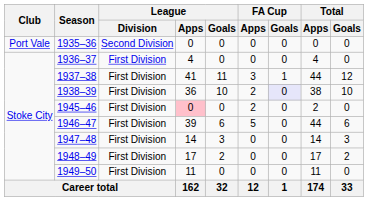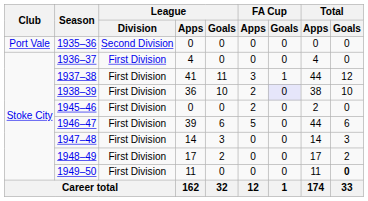(191, 108) pink background -> (191, 108) no background
(347, 172) normal -> (347, 172) bold
